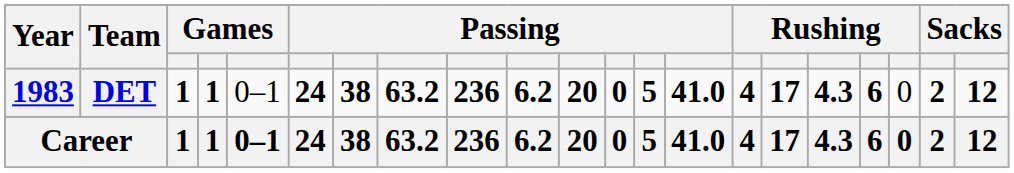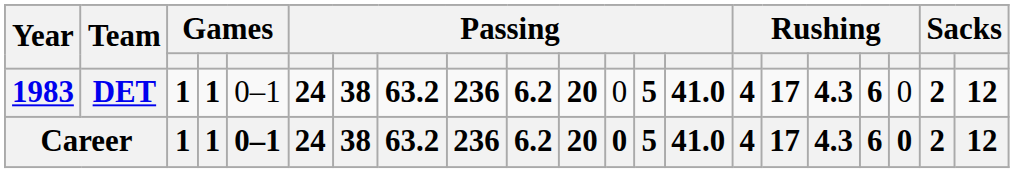(620, 92) bold -> (620, 92) normal
